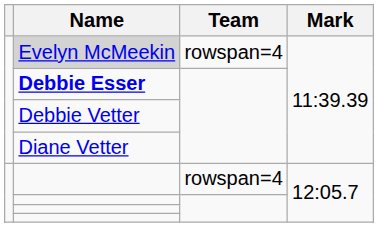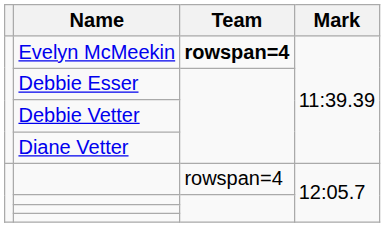(97, 52) lightgrey background -> (97, 52) no background
(234, 52) normal -> (237, 52) bold
(82, 83) bold -> (78, 83) normal
